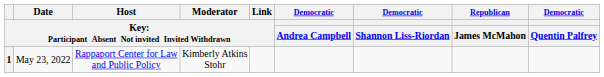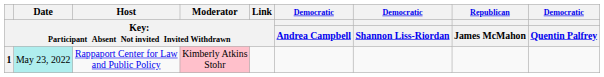(43, 59) no background -> (43, 59) paleturquoise background
(215, 59) no background -> (215, 59) pink background
